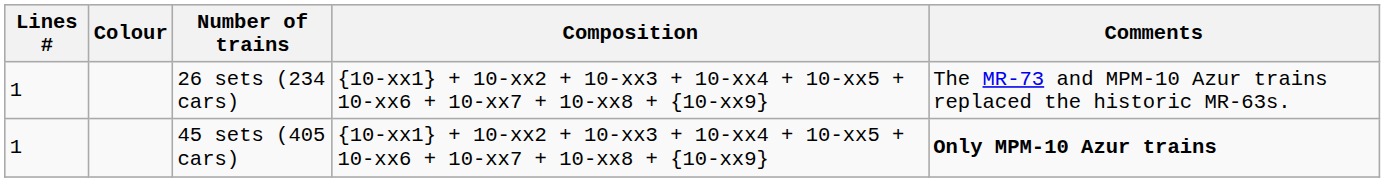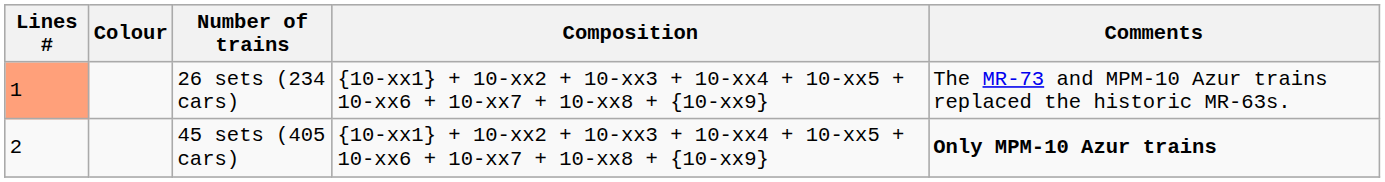(16, 91) no background -> (16, 91) lightsalmon background
(16, 148) 1 -> (16, 148) 2
